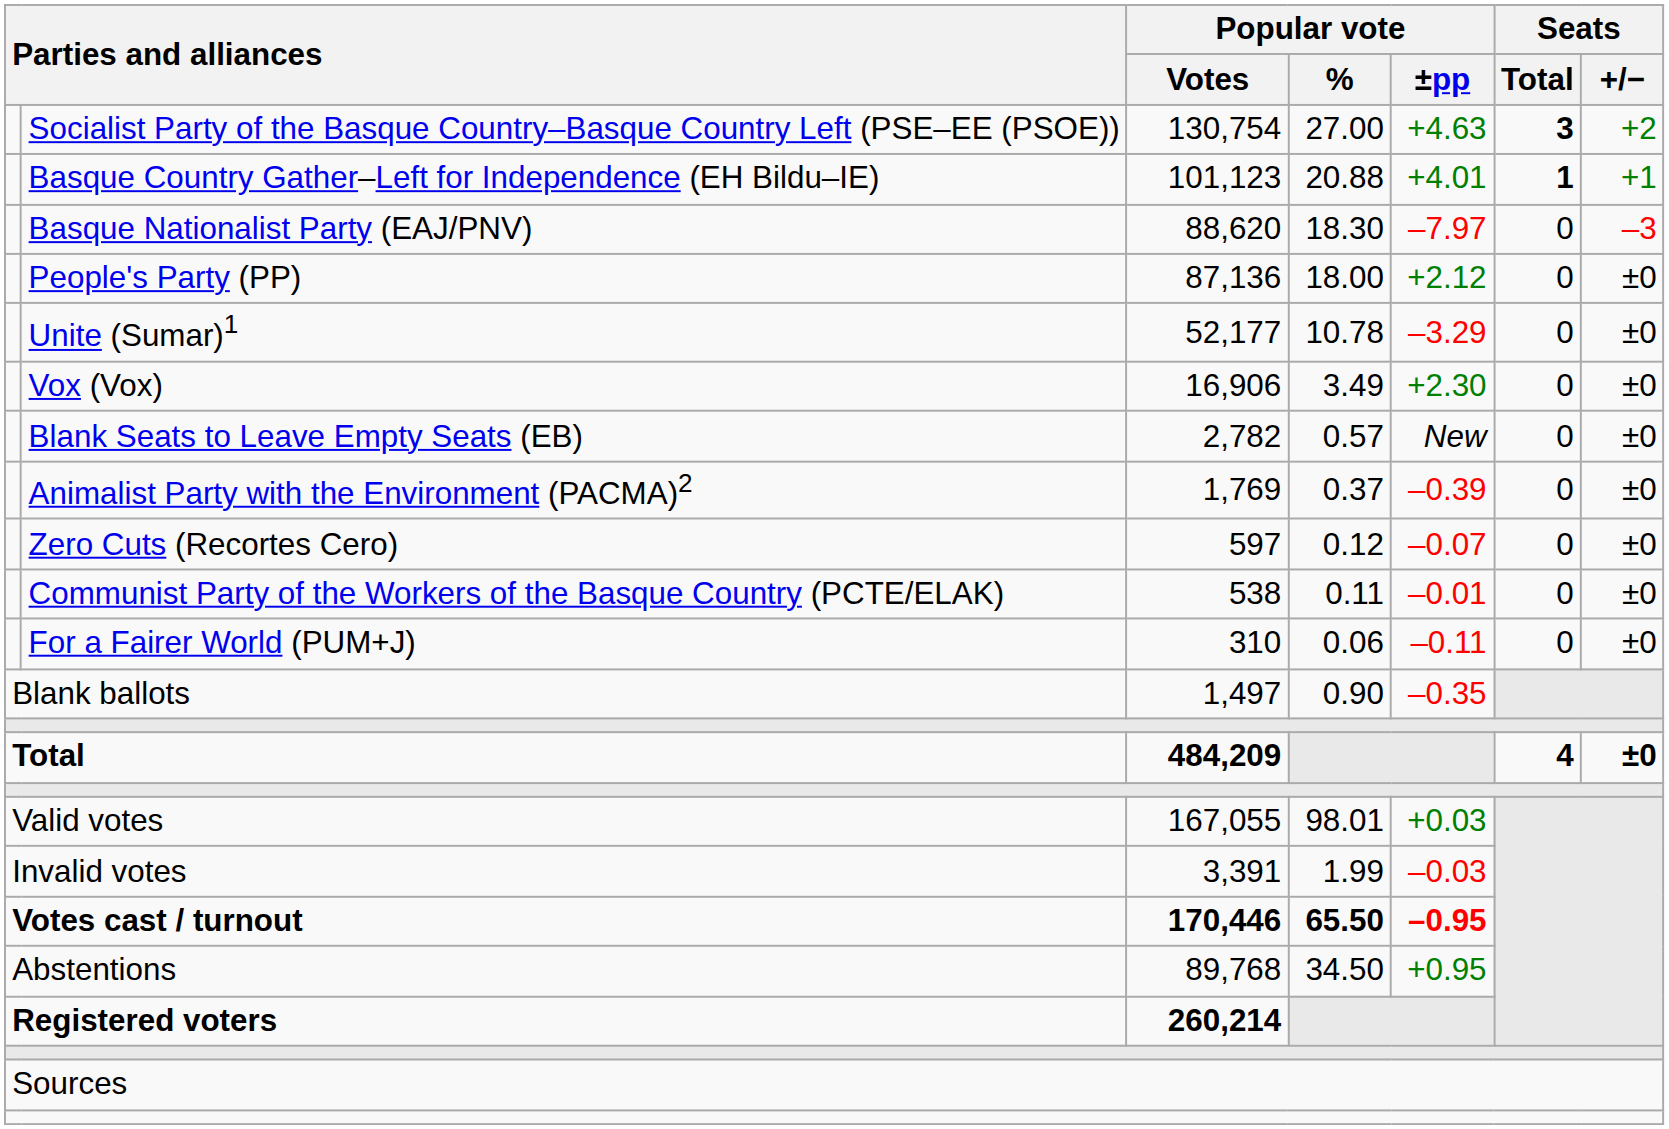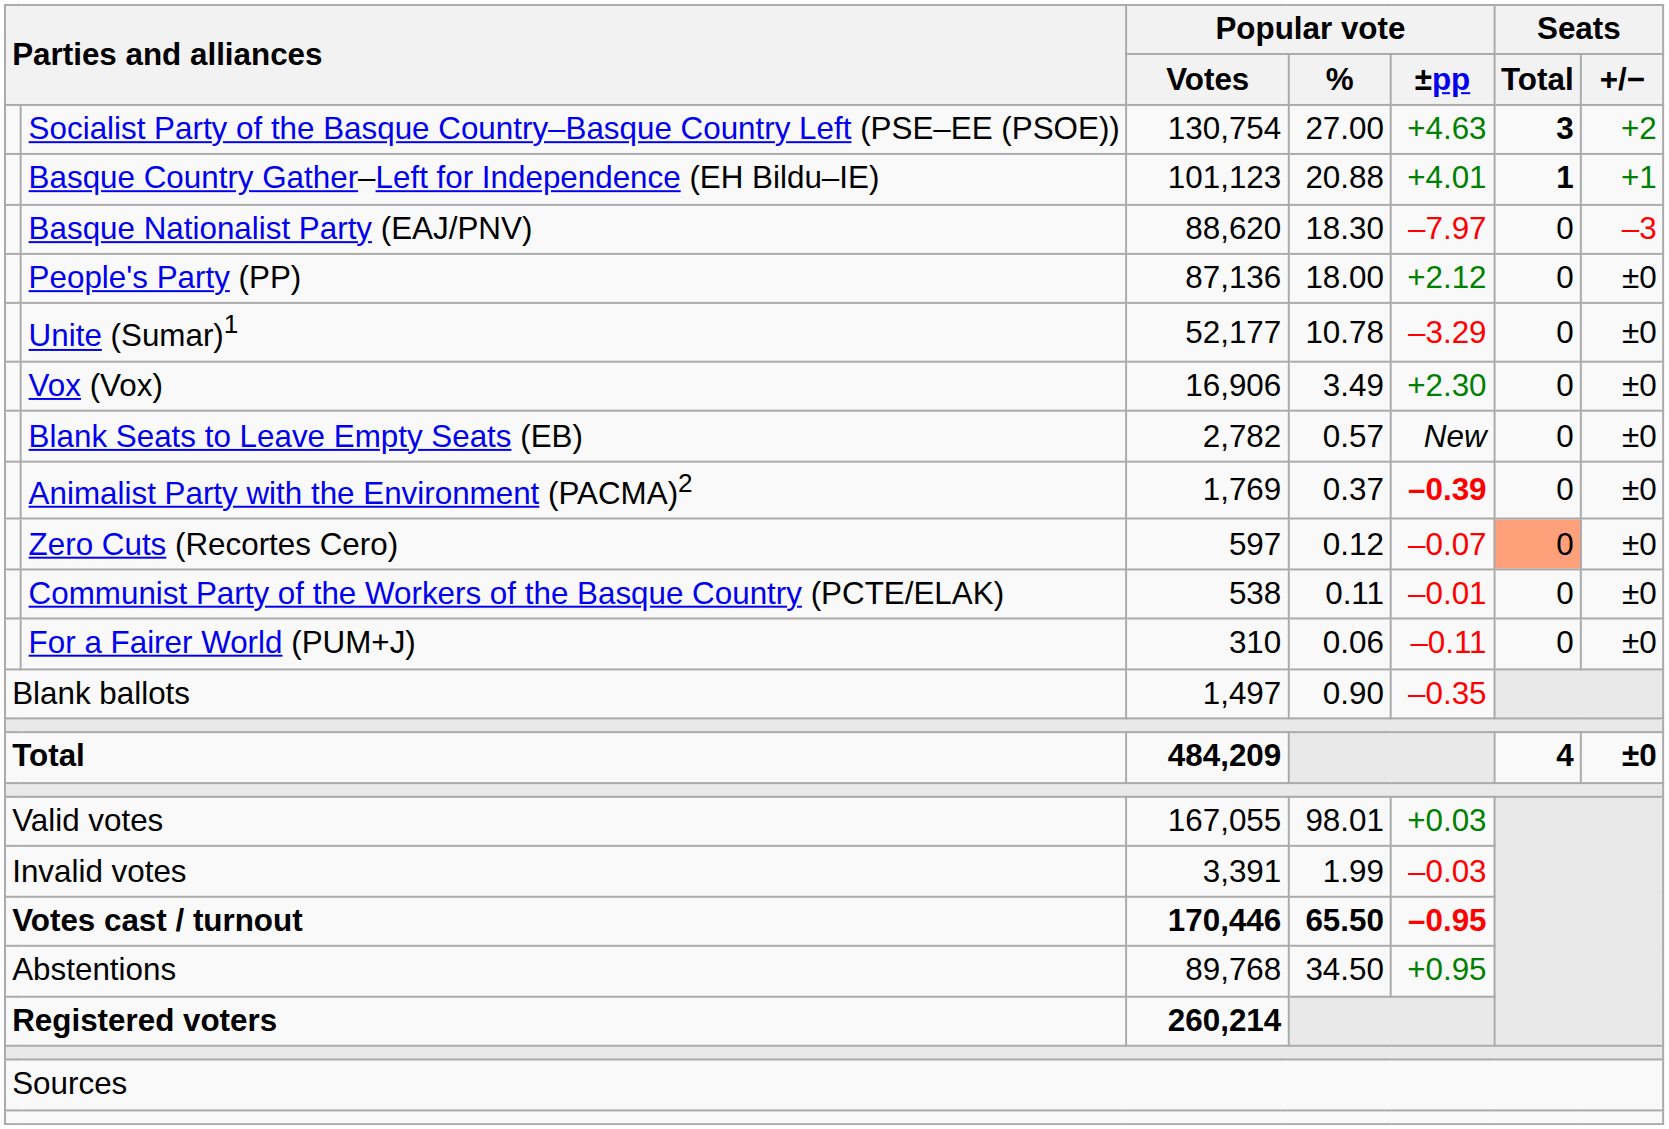(1447, 489) normal -> (1447, 489) bold
(1565, 543) no background -> (1565, 543) lightsalmon background
